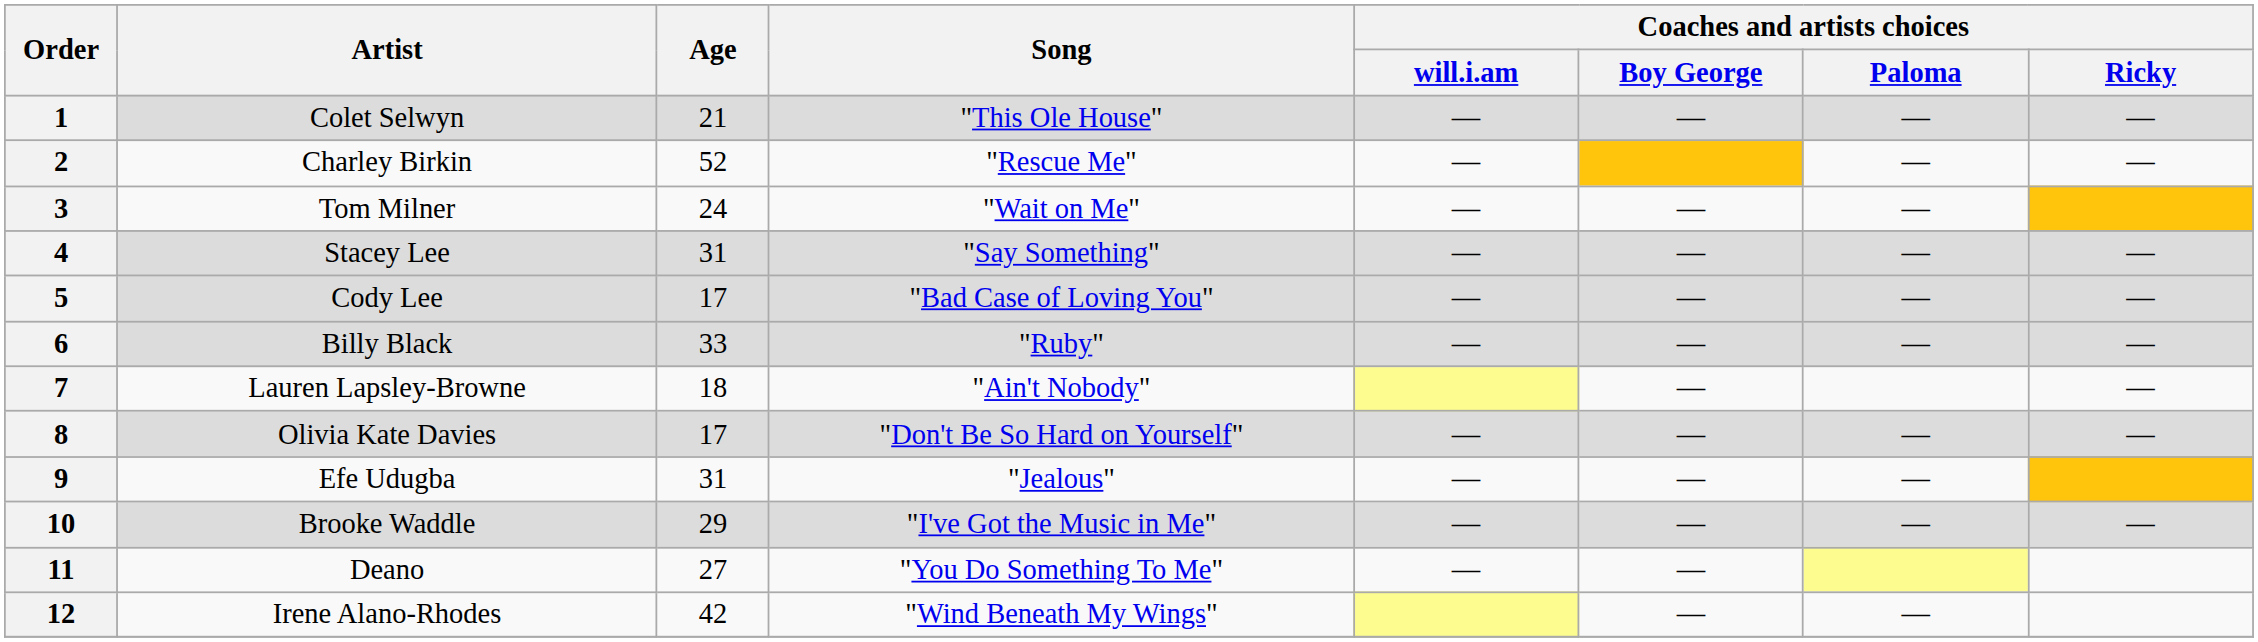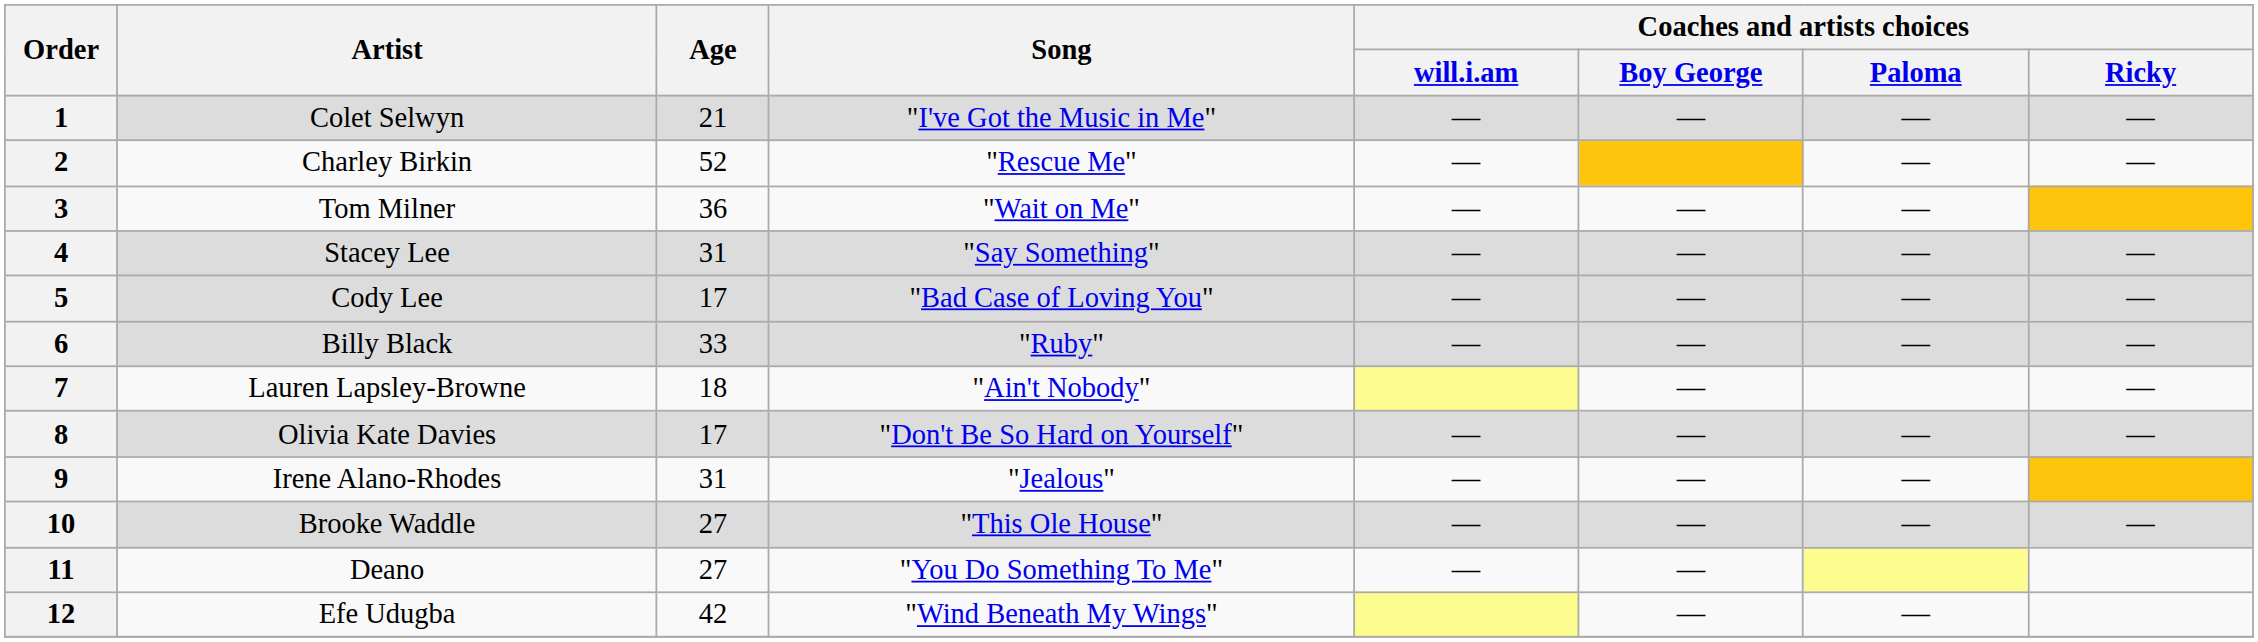(1061, 117) "This Ole House" -> (1061, 117) "I've Got the Music in Me"
(713, 207) 24 -> (713, 207) 36
(387, 478) Efe Udugba -> (387, 478) Irene Alano-Rhodes
(713, 523) 29 -> (713, 523) 27
(1061, 523) "I've Got the Music in Me" -> (1061, 523) "This Ole House"
(387, 614) Irene Alano-Rhodes -> (387, 614) Efe Udugba
